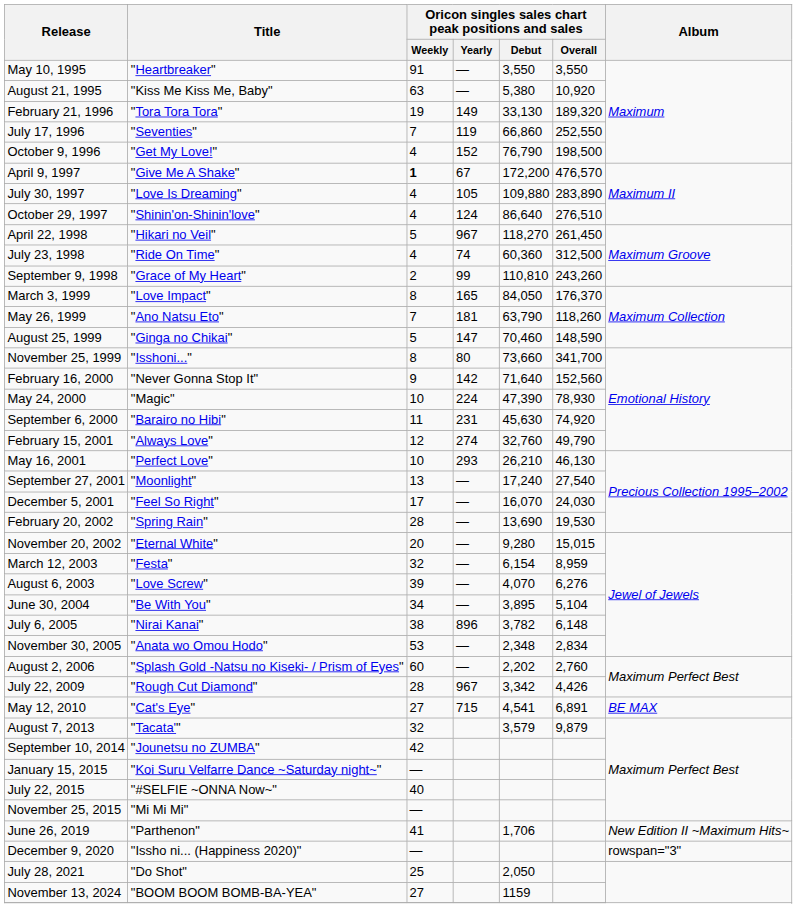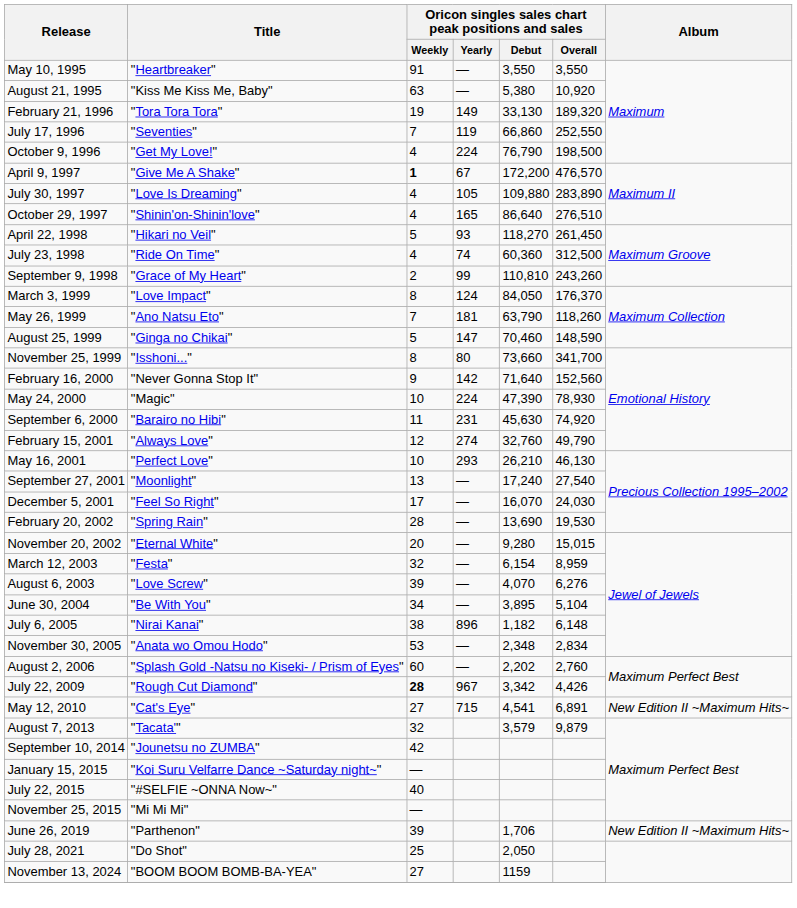(467, 152) 152 -> (467, 152) 224
(467, 214) 124 -> (467, 214) 165
(467, 234) 967 -> (463, 234) 93
(467, 296) 165 -> (467, 296) 124
(519, 625) 3,782 -> (519, 625) 1,182
(417, 687) normal -> (417, 687) bold
(633, 707) BE MAX -> (699, 707) New Edition II ~Maximum Hits~
(417, 830) 41 -> (417, 830) 39
- row: (61, 851)
